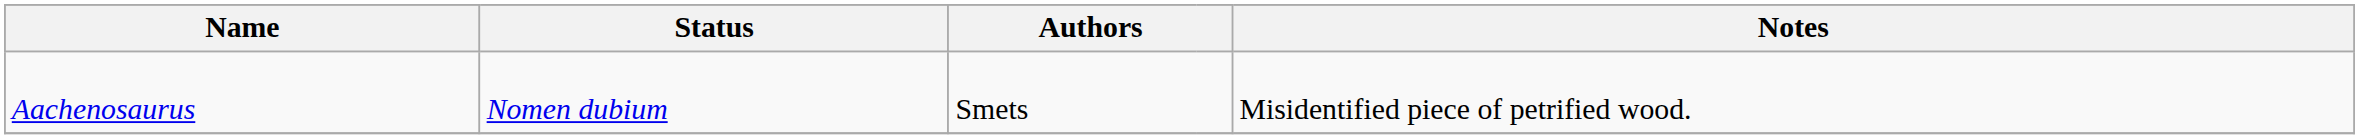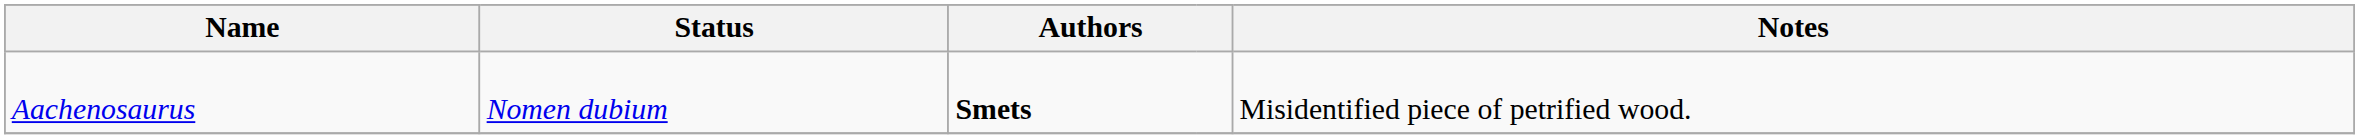(992, 108) normal -> (994, 108) bold
